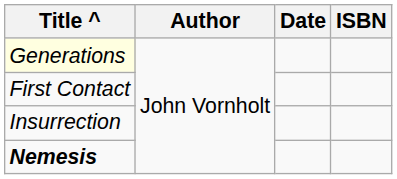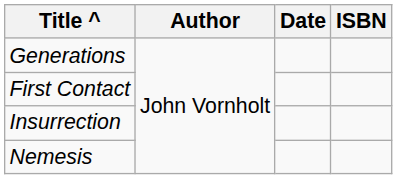(68, 55) lightyellow background -> (68, 55) no background
(53, 156) bold -> (51, 156) normal
